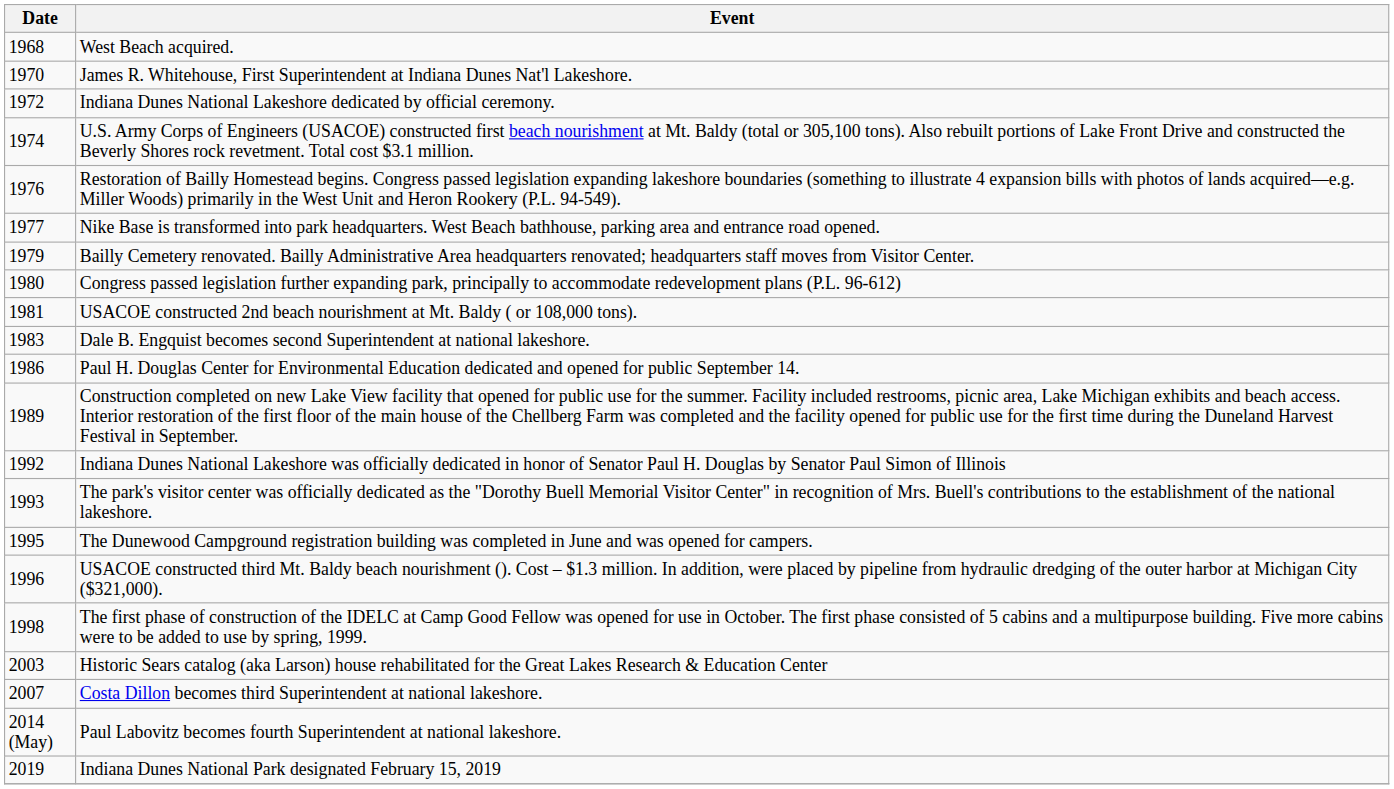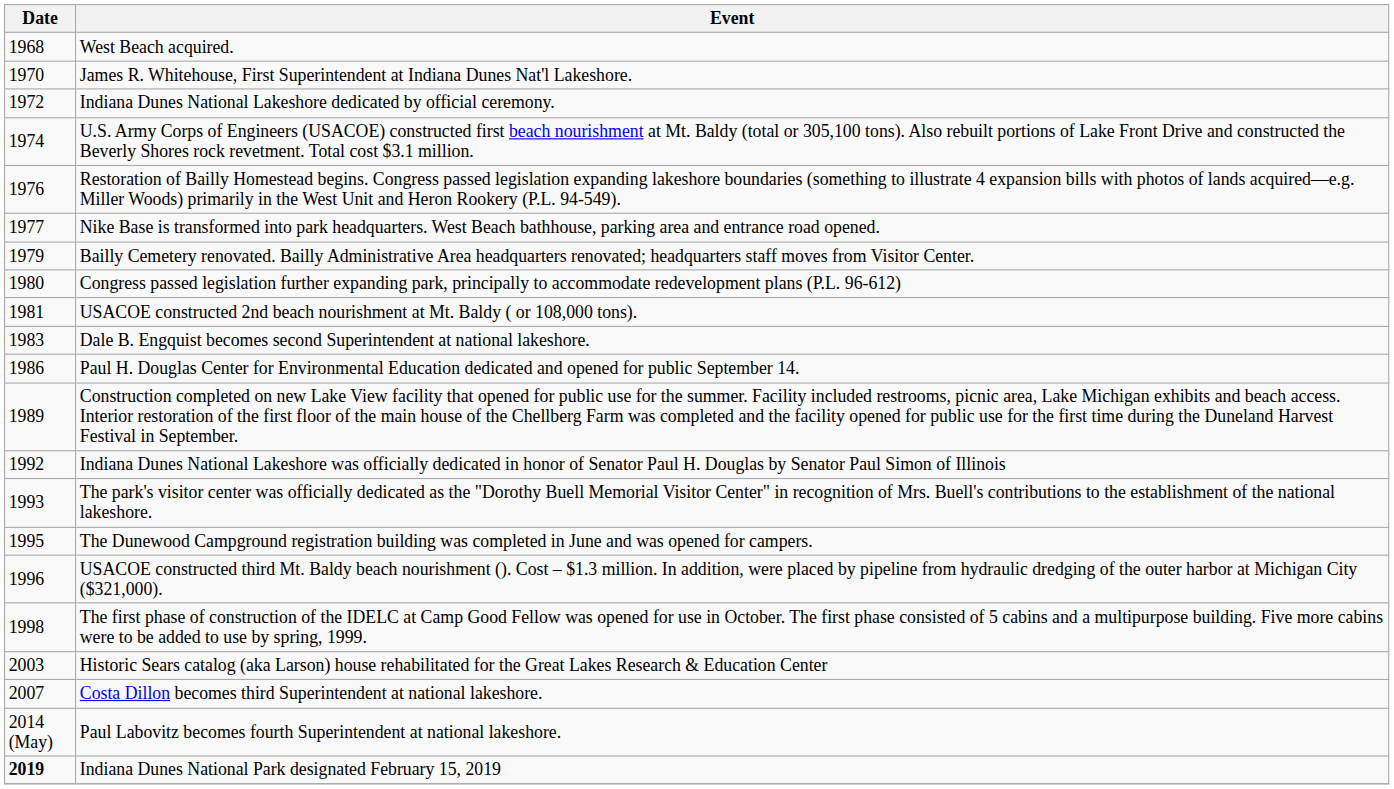(26, 769) normal -> (26, 769) bold
